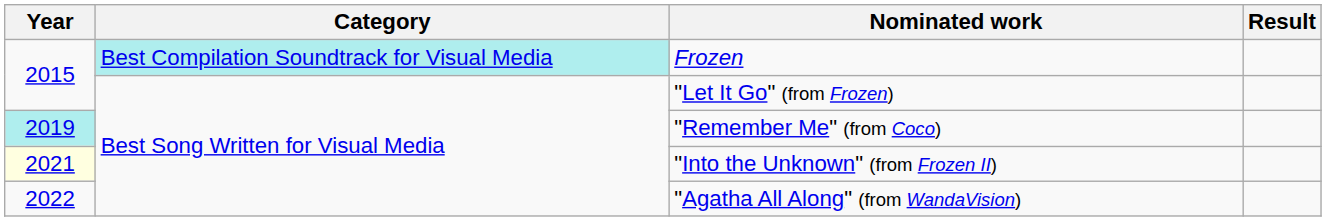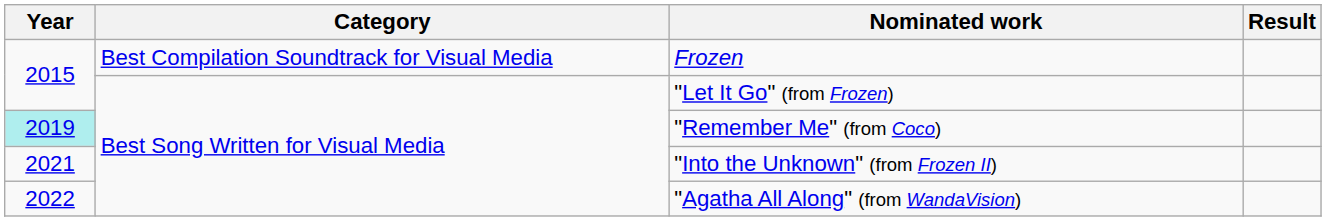(327, 57) paleturquoise background -> (327, 57) no background
(50, 163) lightyellow background -> (50, 163) no background
